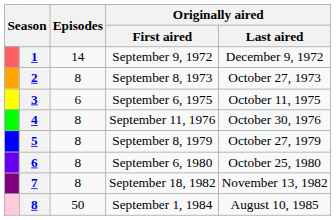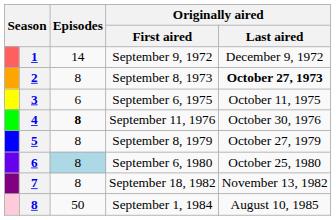(275, 78) normal -> (275, 78) bold
(78, 120) normal -> (78, 120) bold
(78, 162) no background -> (78, 162) lightblue background
